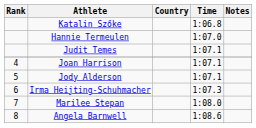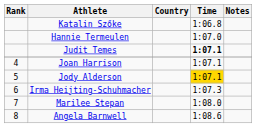(207, 50) normal -> (207, 50) bold
(207, 77) no background -> (207, 77) gold background
